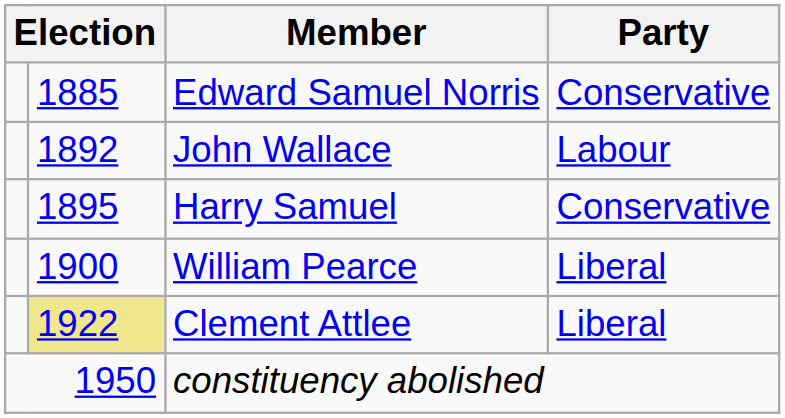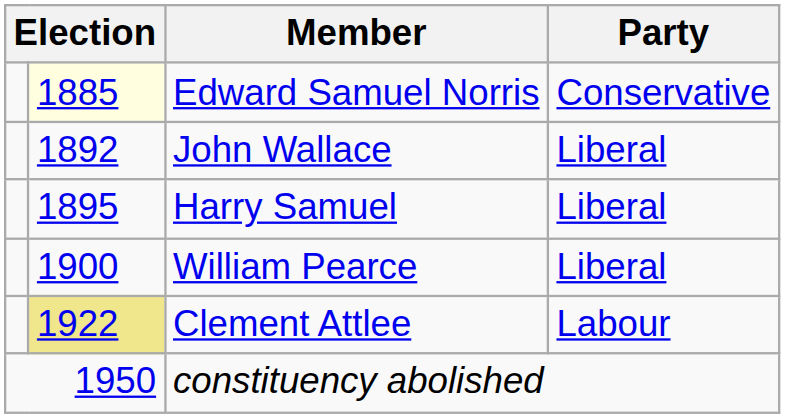(78, 91) no background -> (78, 91) lightyellow background
(613, 149) Labour -> (611, 149) Liberal
(663, 207) Conservative -> (611, 207) Liberal
(611, 324) Liberal -> (613, 324) Labour
